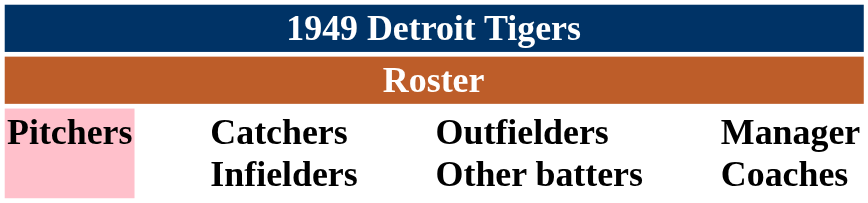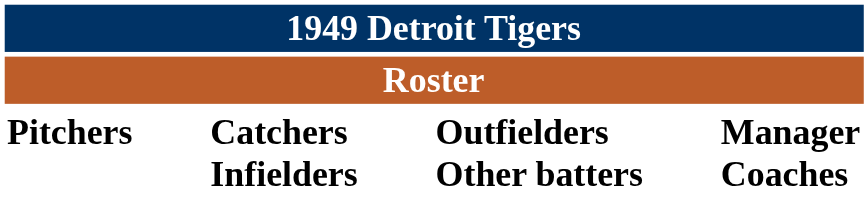(70, 131) pink background -> (70, 131) no background
